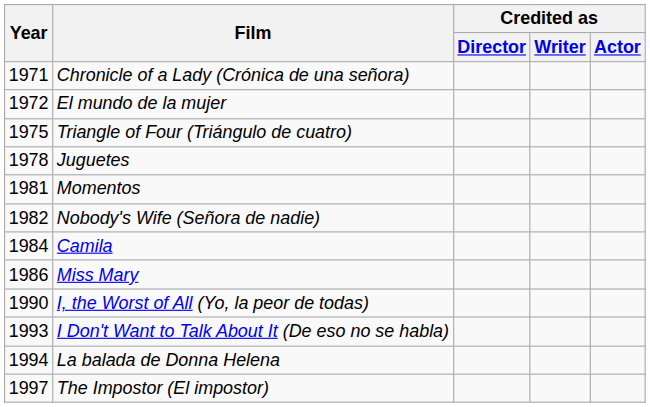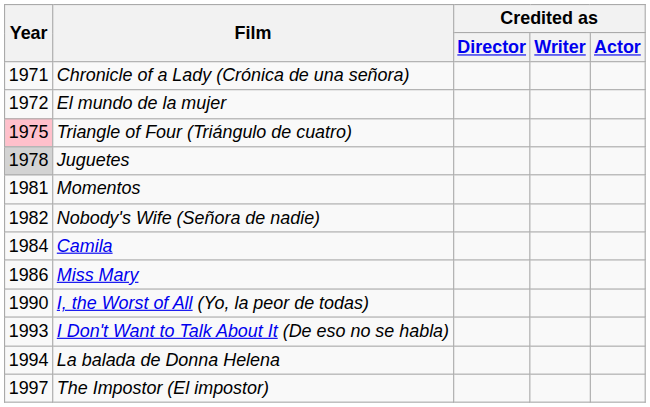(29, 132) no background -> (29, 132) pink background
(29, 160) no background -> (29, 160) lightgrey background
